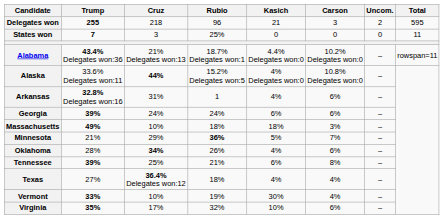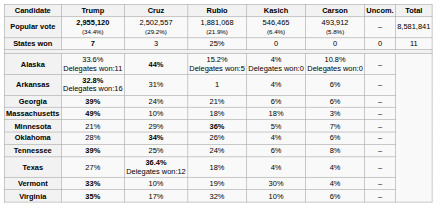- row: (33, 23)
+ row: (33, 27)
- row: (33, 55)
(217, 114) 24% -> (217, 101) 21%
(217, 163) 21% -> (217, 150) 24%
